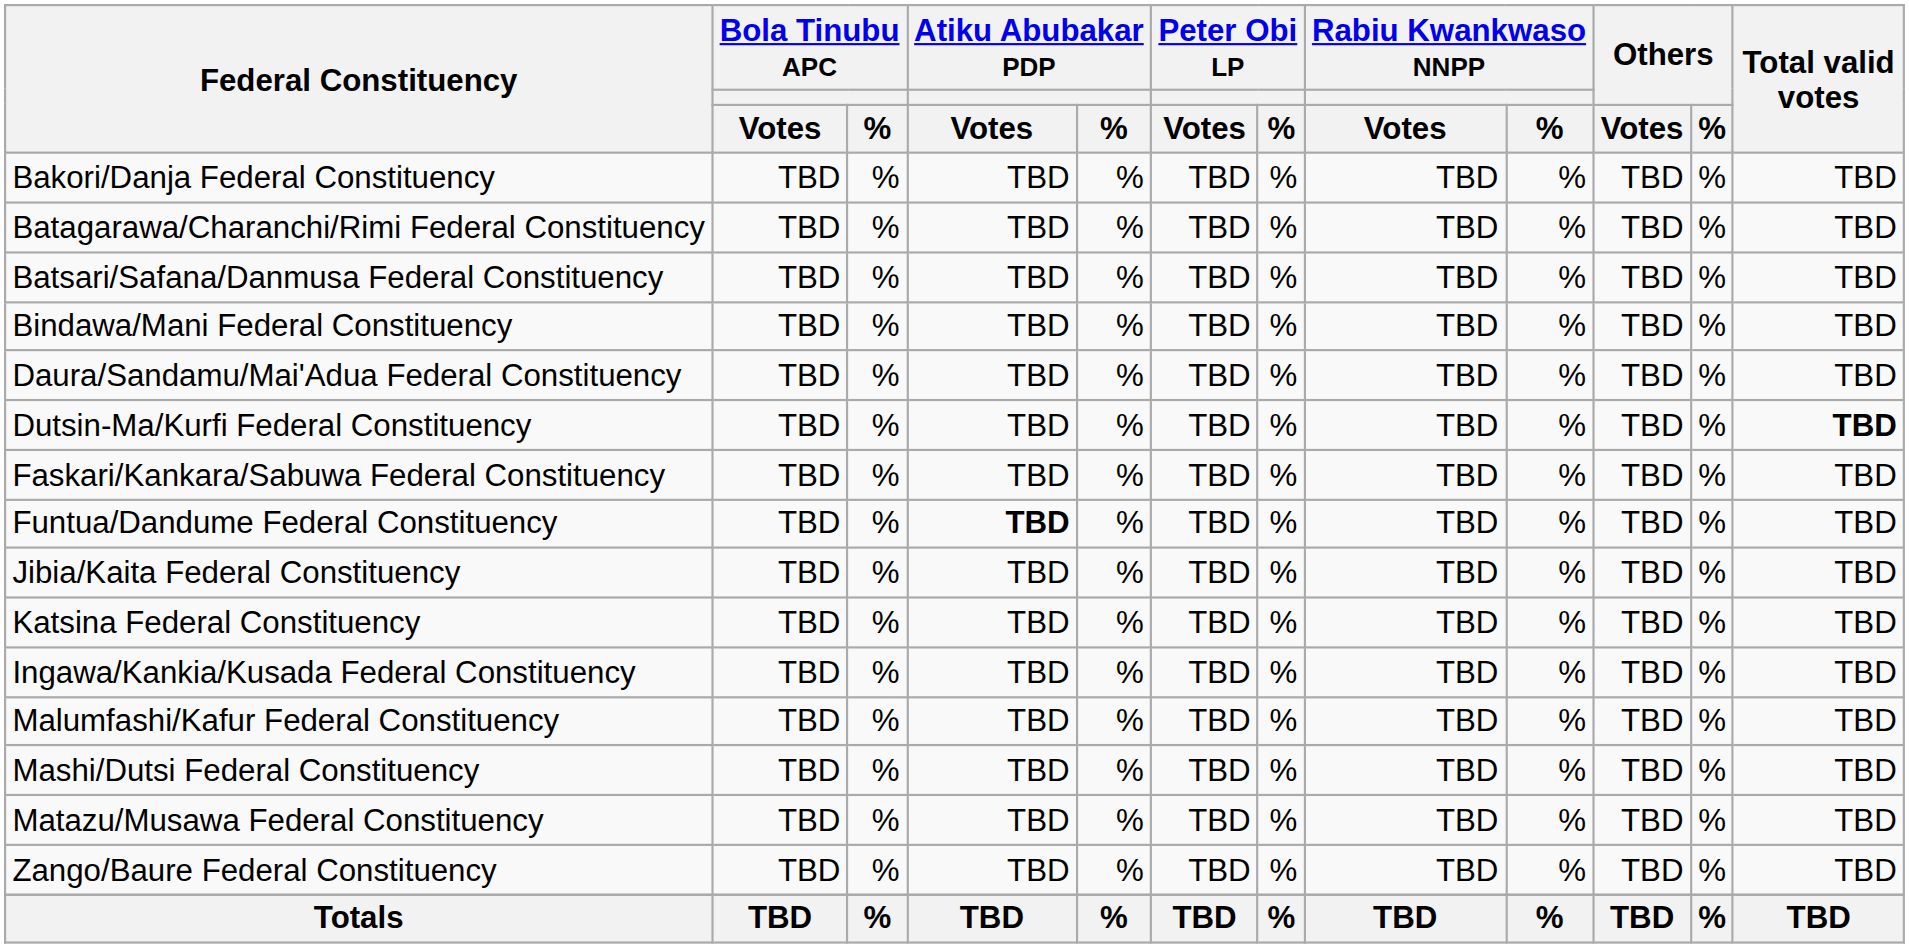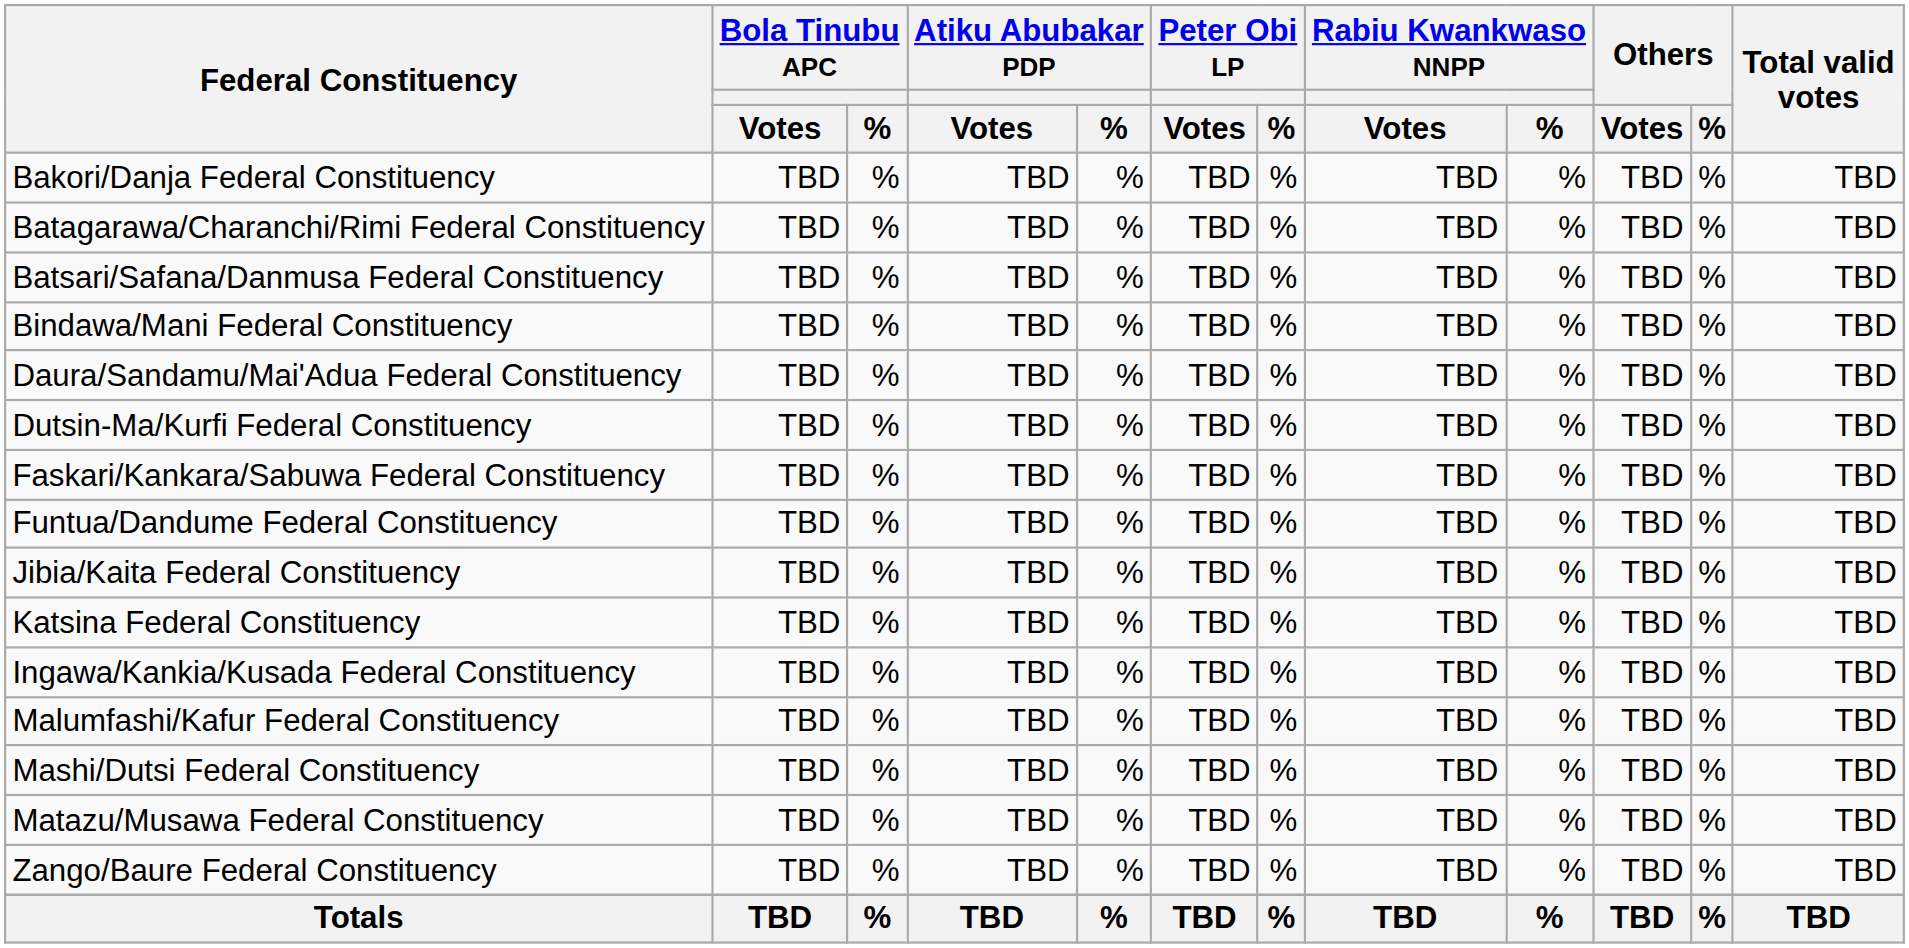(1865, 425) bold -> (1866, 425) normal
(1038, 524) bold -> (1038, 524) normal
